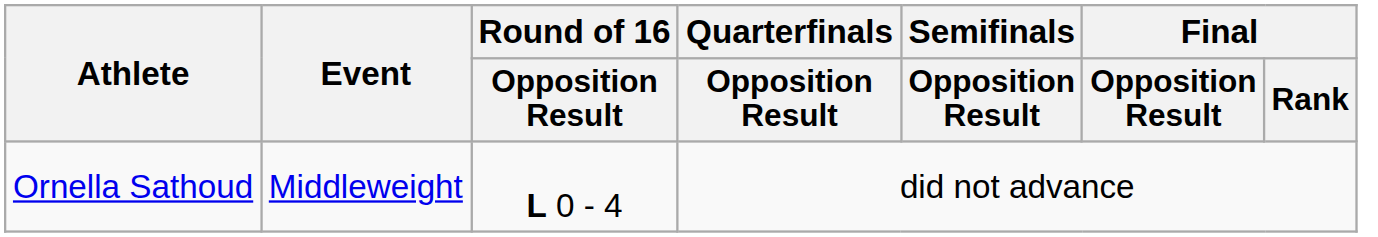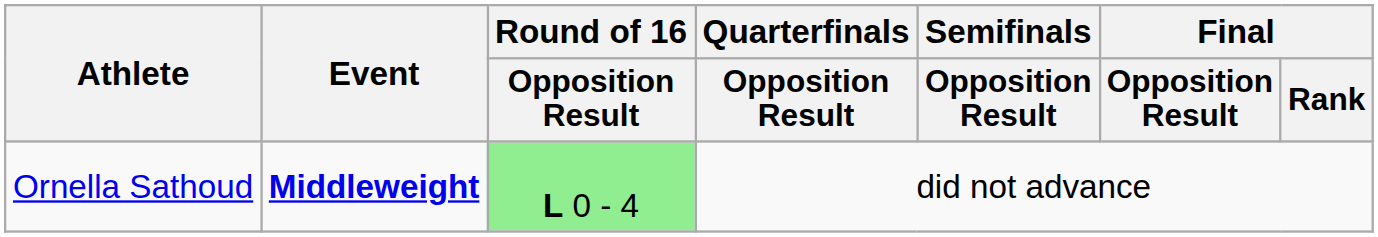(366, 187) normal -> (374, 187) bold
(574, 206) no background -> (591, 206) lightgreen background
